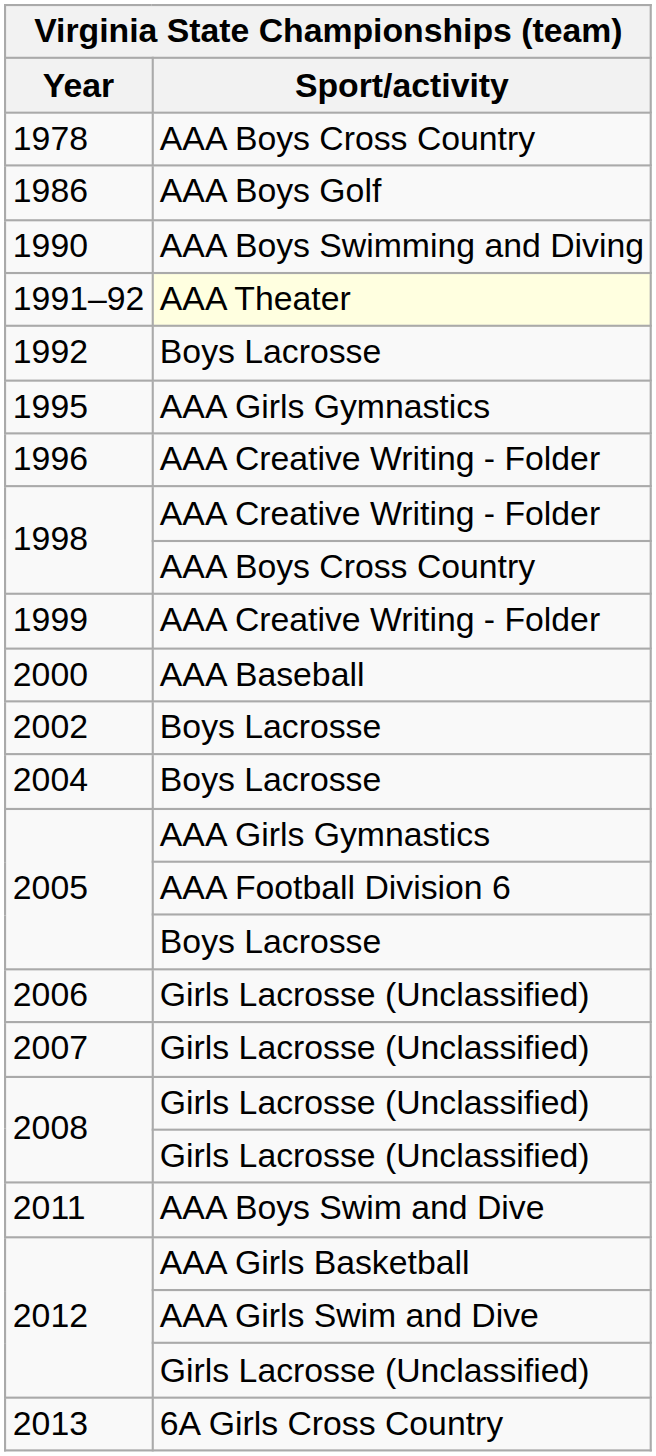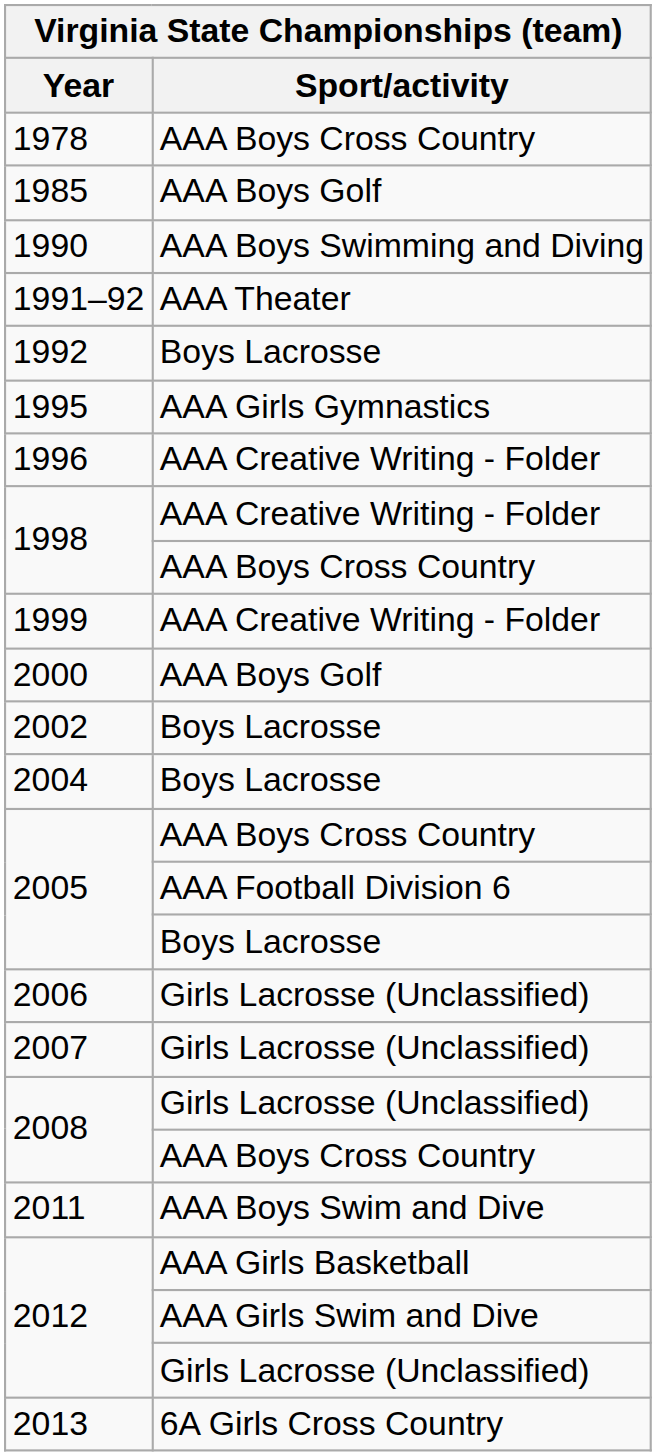(50, 191) 1986 -> (50, 191) 1985
(255, 298) lightyellow background -> (255, 298) no background
(262, 673) AAA Baseball -> (271, 673) AAA Boys Golf
(325, 834) AAA Girls Gymnastics -> (347, 834) AAA Boys Cross Country
(375, 1155) Girls Lacrosse (Unclassified) -> (347, 1155) AAA Boys Cross Country
